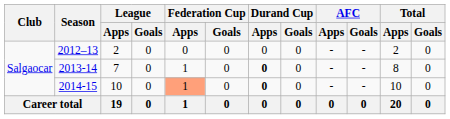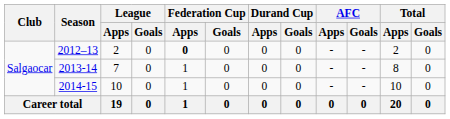(185, 50) normal -> (185, 50) bold
(264, 68) bold -> (264, 68) normal
(185, 86) lightsalmon background -> (185, 86) no background
(264, 86) bold -> (264, 86) normal
